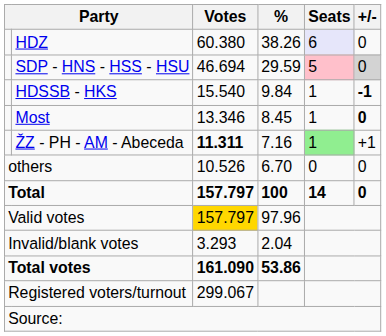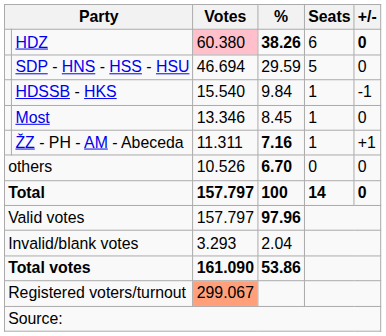(221, 42) no background -> (221, 42) pink background
(281, 42) normal -> (281, 42) bold
(313, 42) lavender background -> (313, 42) no background
(362, 42) normal -> (362, 42) bold
(313, 67) pink background -> (313, 67) no background
(362, 67) lightgrey background -> (362, 67) no background
(365, 92) bold -> (365, 92) normal
(362, 117) bold -> (362, 117) normal
(220, 142) bold -> (220, 142) normal
(277, 142) normal -> (277, 142) bold
(313, 142) lightgreen background -> (313, 142) no background
(277, 167) normal -> (277, 167) bold
(225, 218) gold background -> (225, 218) no background
(281, 218) normal -> (281, 218) bold
(225, 293) no background -> (225, 293) lightsalmon background
